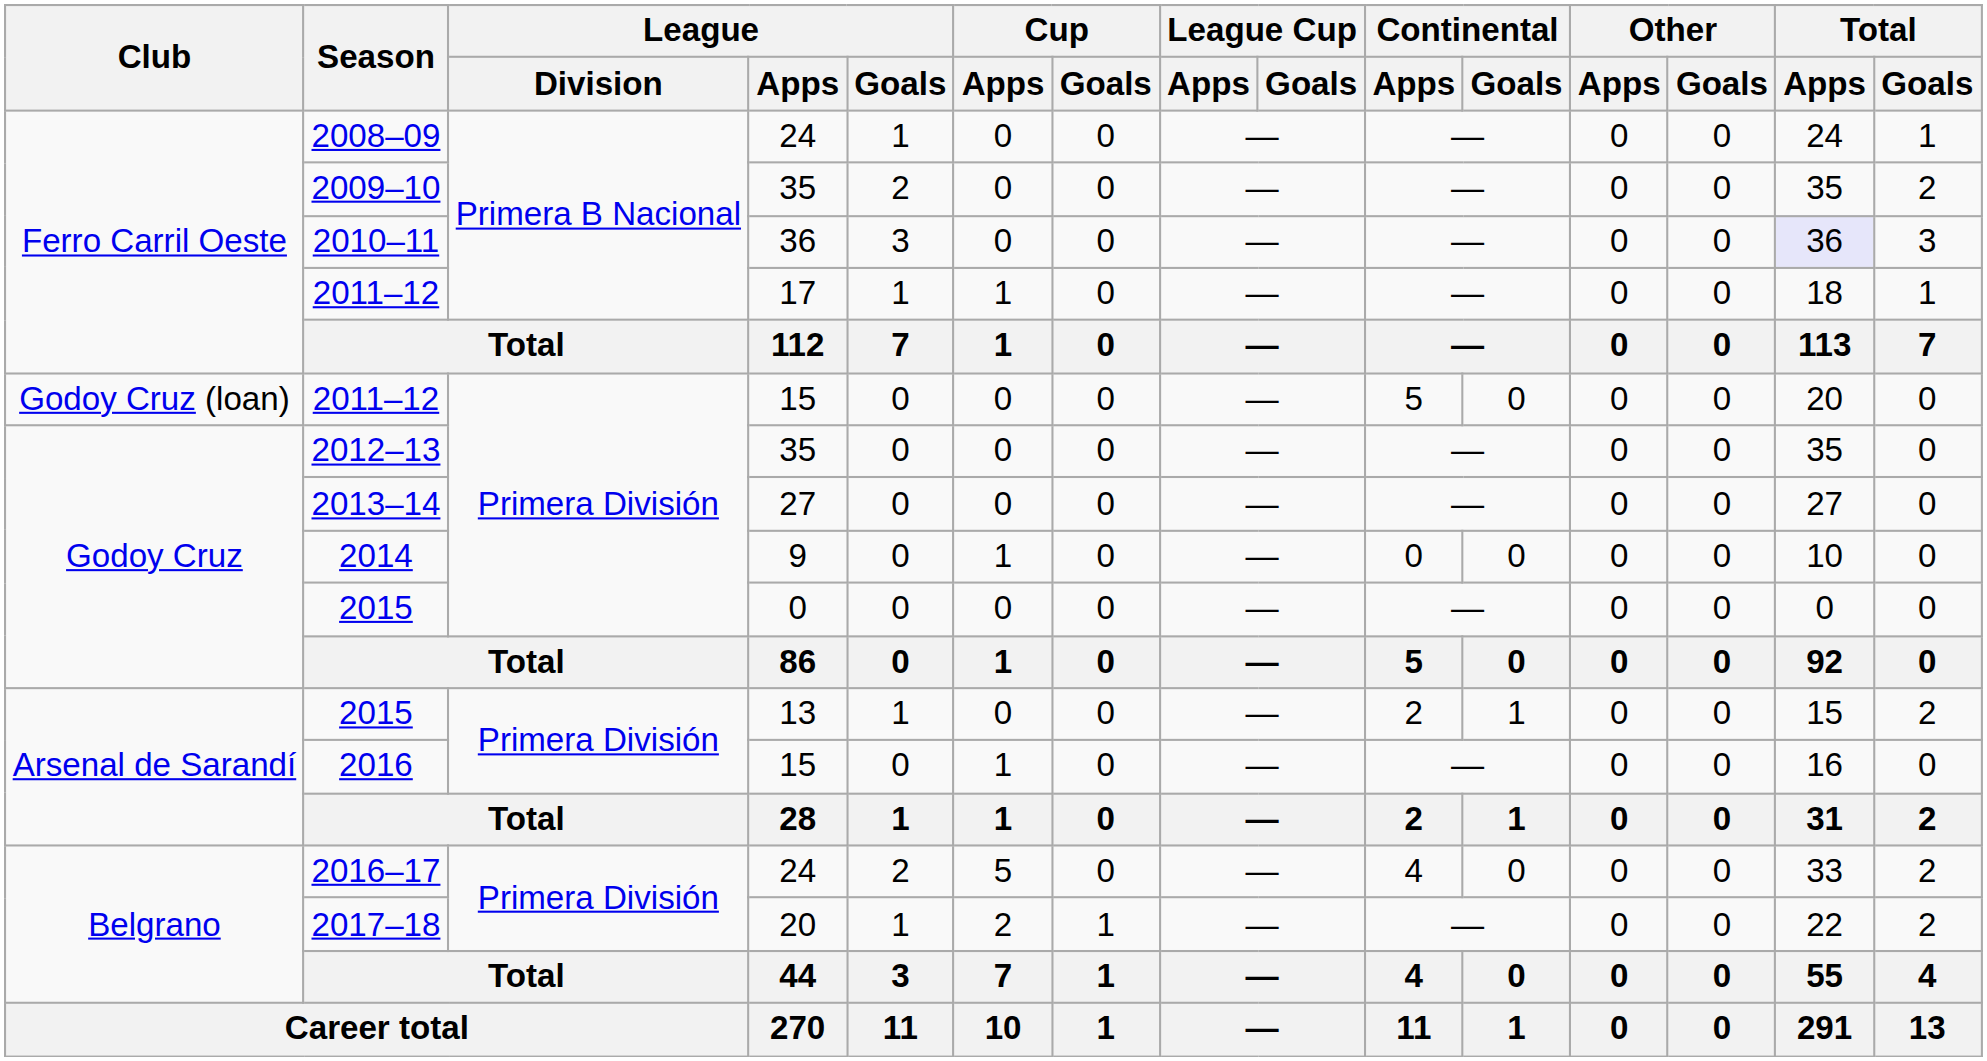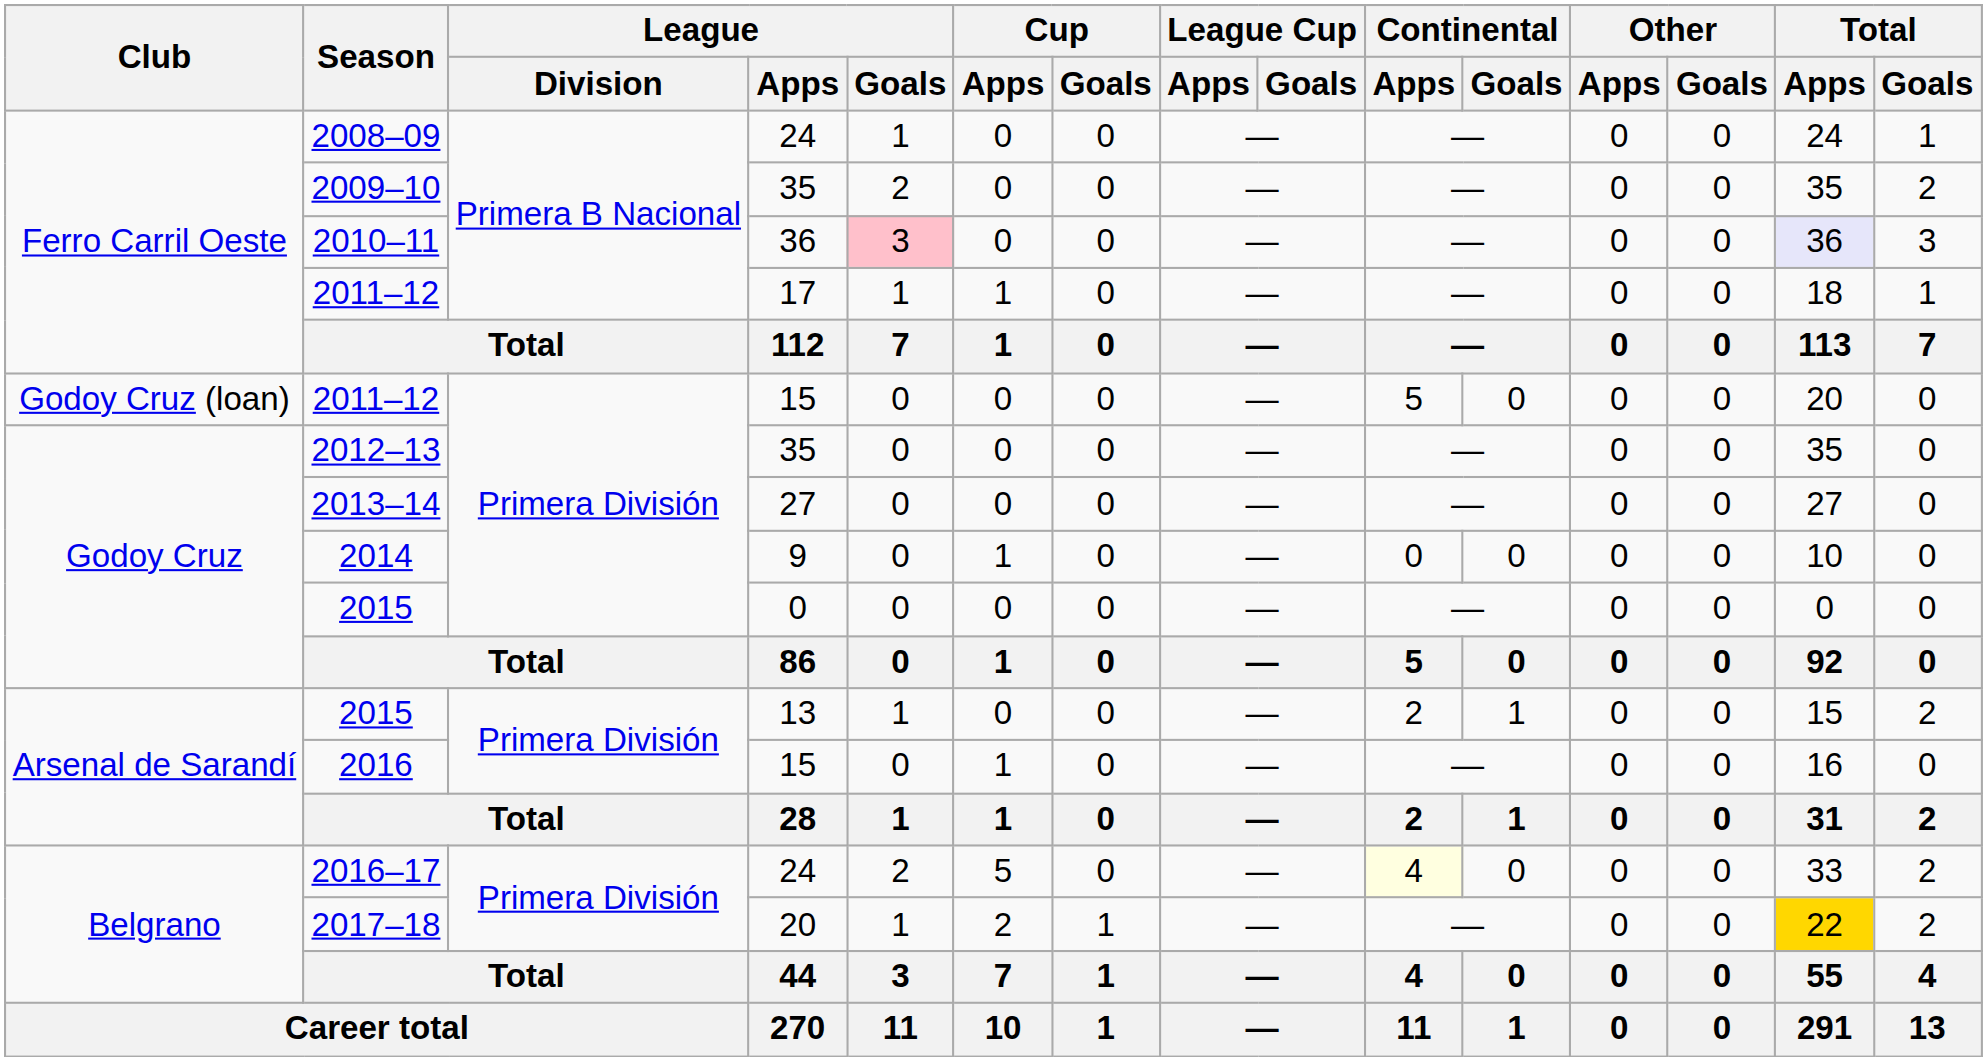(900, 240) no background -> (900, 240) pink background
(1414, 871) no background -> (1414, 871) lightyellow background
(1825, 923) no background -> (1825, 923) gold background
